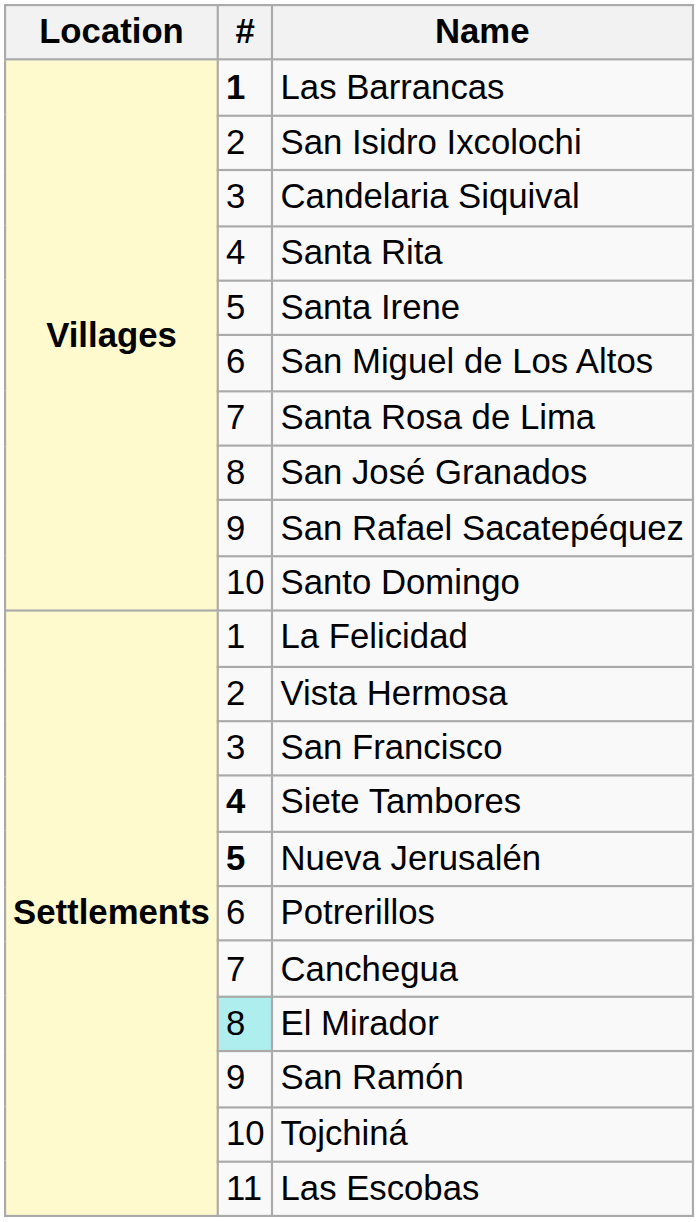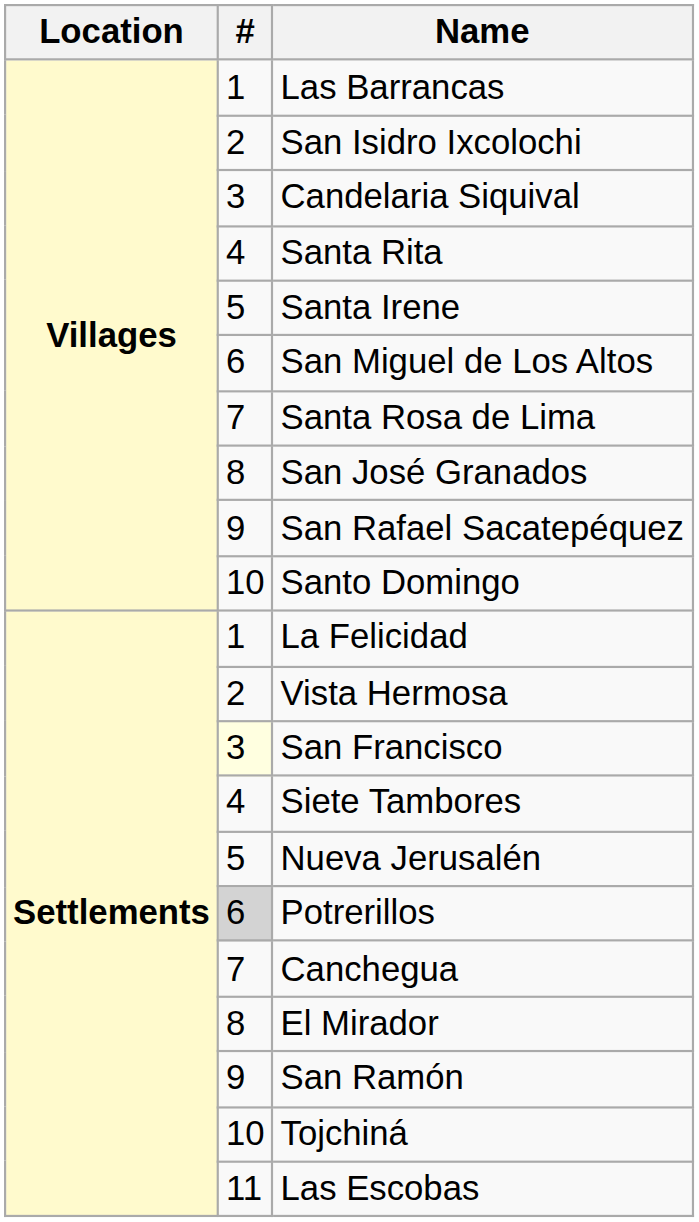(236, 87) bold -> (236, 87) normal
(236, 747) no background -> (236, 747) lightyellow background
(236, 802) bold -> (236, 802) normal
(236, 857) bold -> (236, 857) normal
(236, 913) no background -> (236, 913) lightgrey background
(236, 1023) paleturquoise background -> (236, 1023) no background
